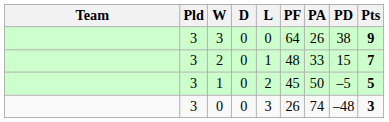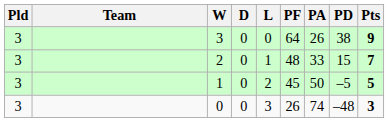columns swapped: (92, 15) <-> (194, 15)
